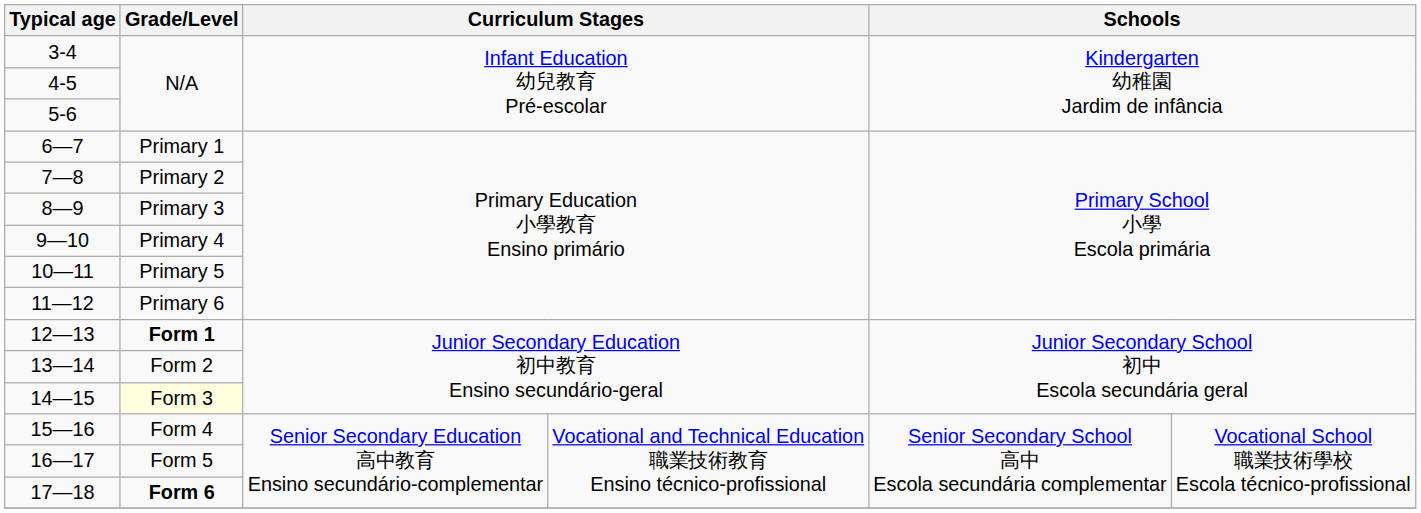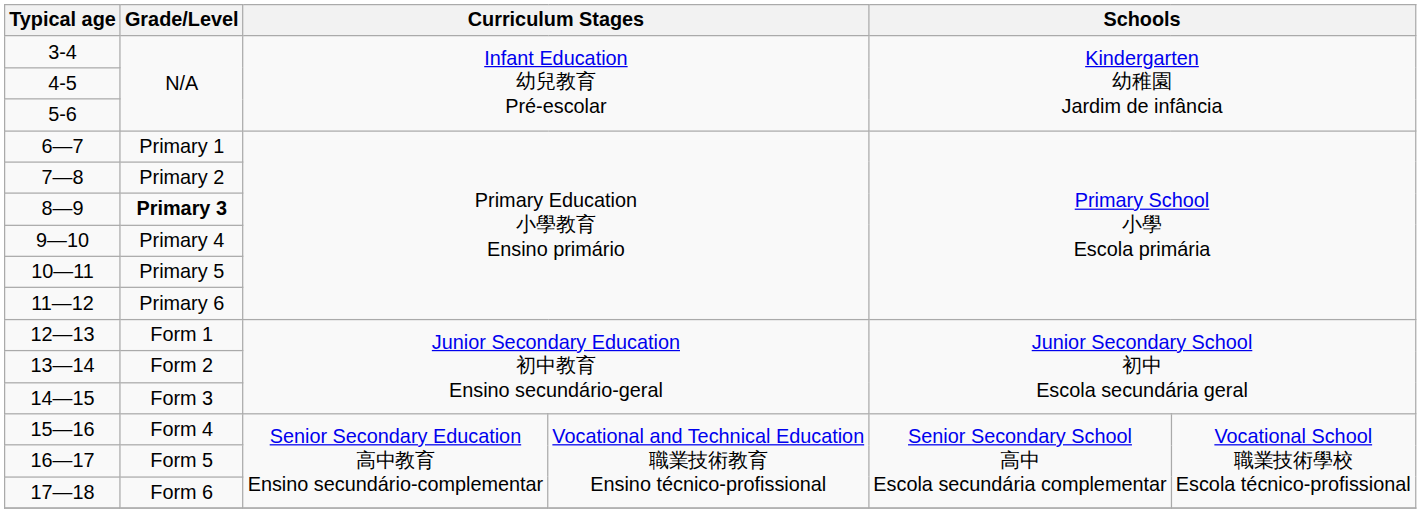(182, 209) normal -> (182, 209) bold
(182, 334) bold -> (182, 334) normal
(182, 397) lightyellow background -> (182, 397) no background
(182, 492) bold -> (182, 492) normal
